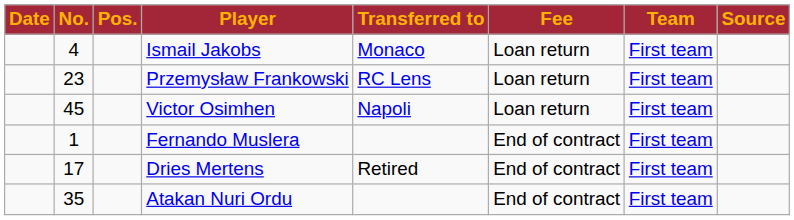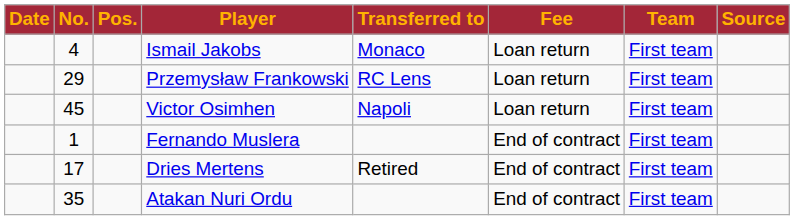(74, 79) 23 -> (74, 79) 29
